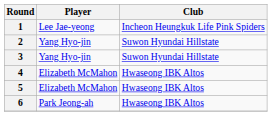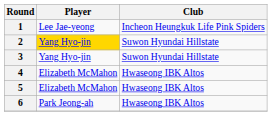(65, 42) no background -> (65, 42) gold background
